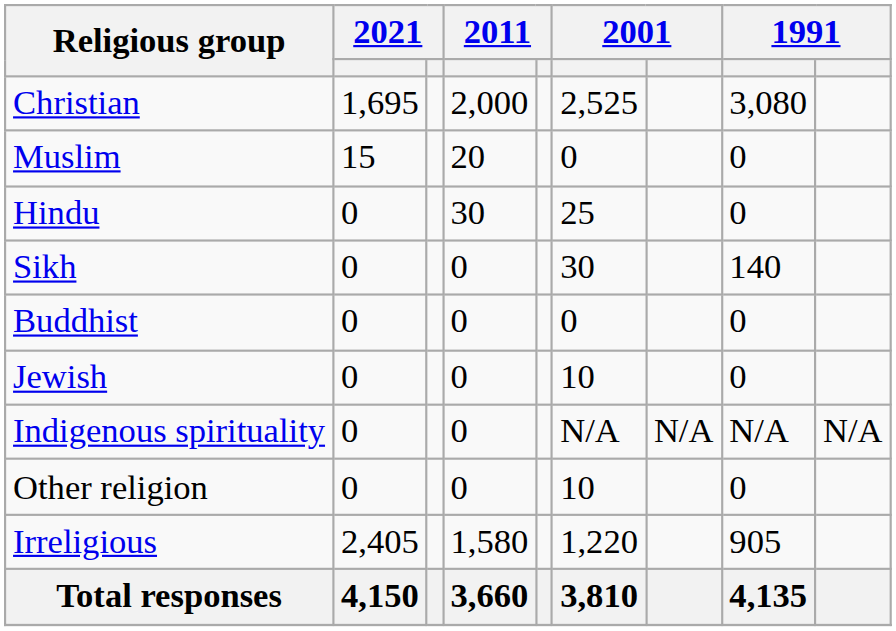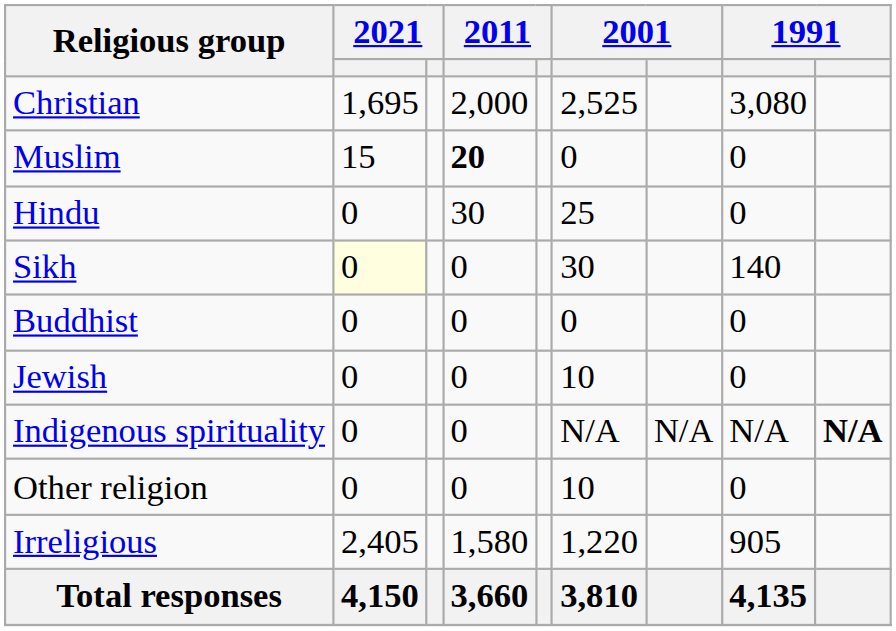(468, 157) normal -> (468, 157) bold
(350, 267) no background -> (350, 267) lightyellow background
(853, 431) normal -> (853, 431) bold
